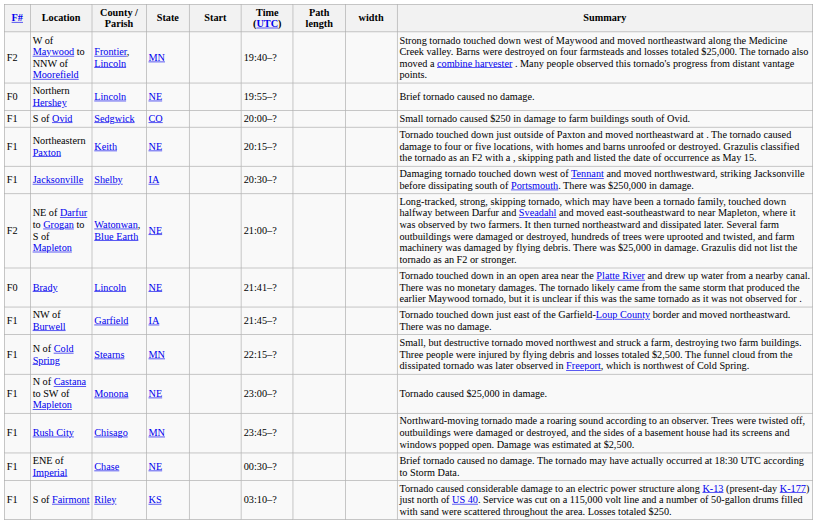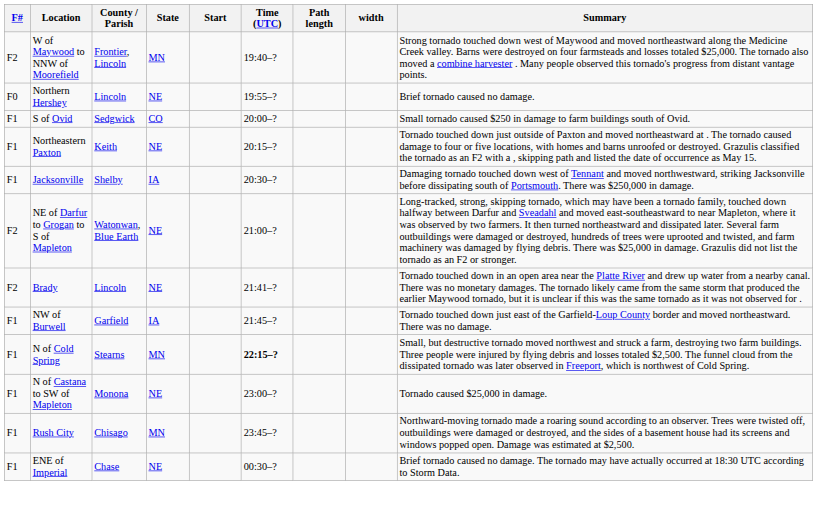(12, 287) F0 -> (12, 287) F2
(260, 354) normal -> (261, 354) bold
- row: (61, 500)
